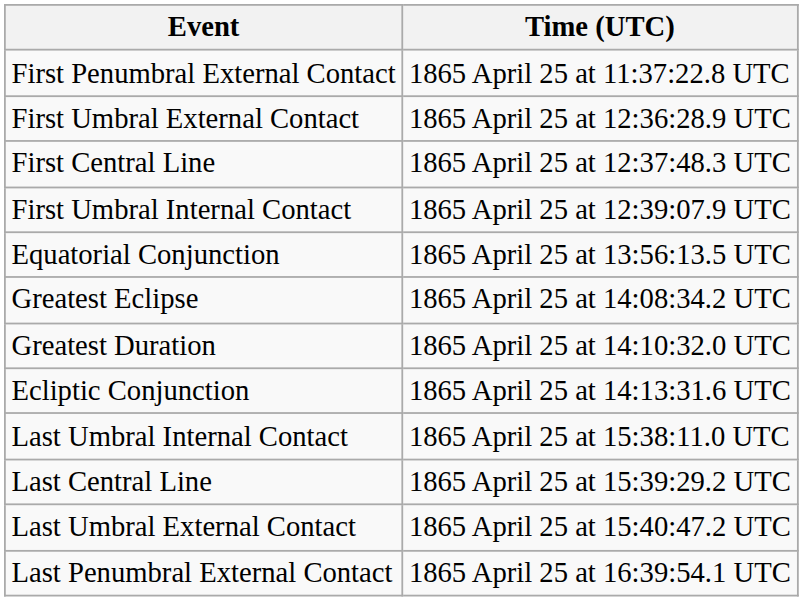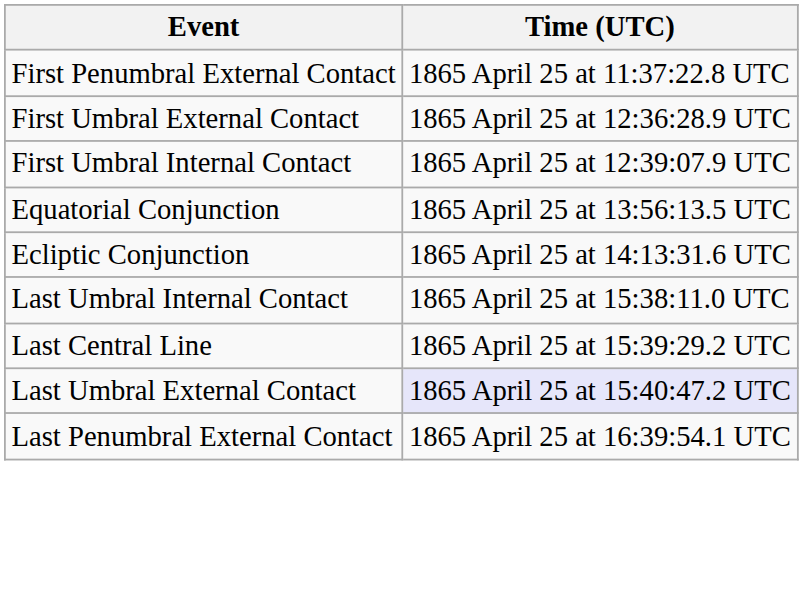- row: (113, 163)
- row: (105, 299)
- row: (114, 345)
(600, 526) no background -> (600, 390) lavender background
